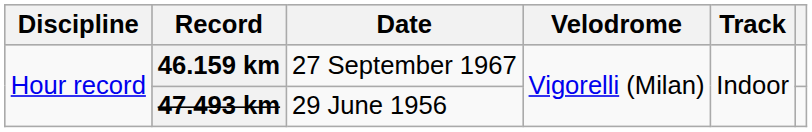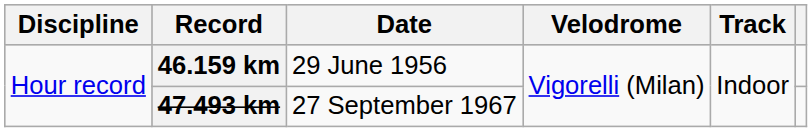(404, 65) 27 September 1967 -> (369, 65) 29 June 1956
(369, 106) 29 June 1956 -> (404, 106) 27 September 1967
